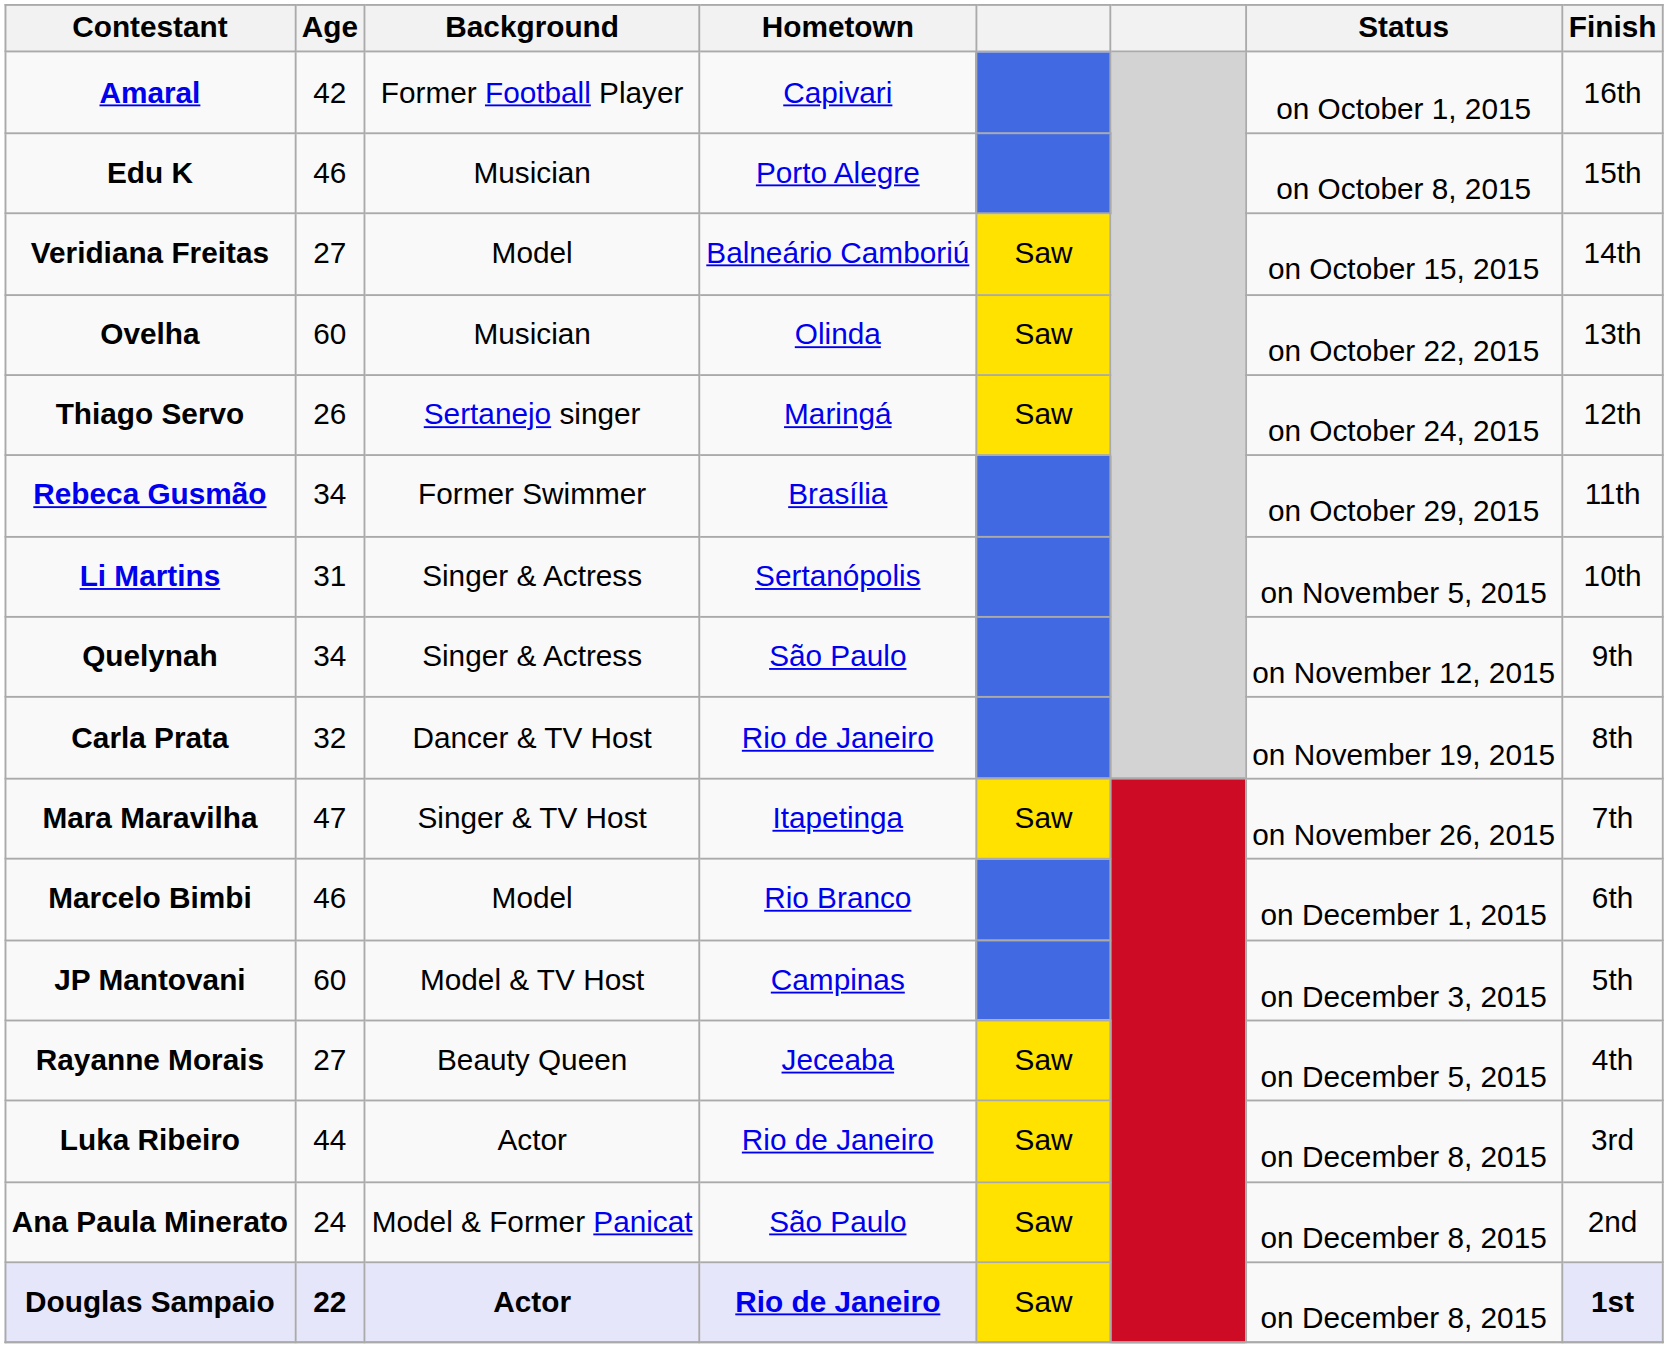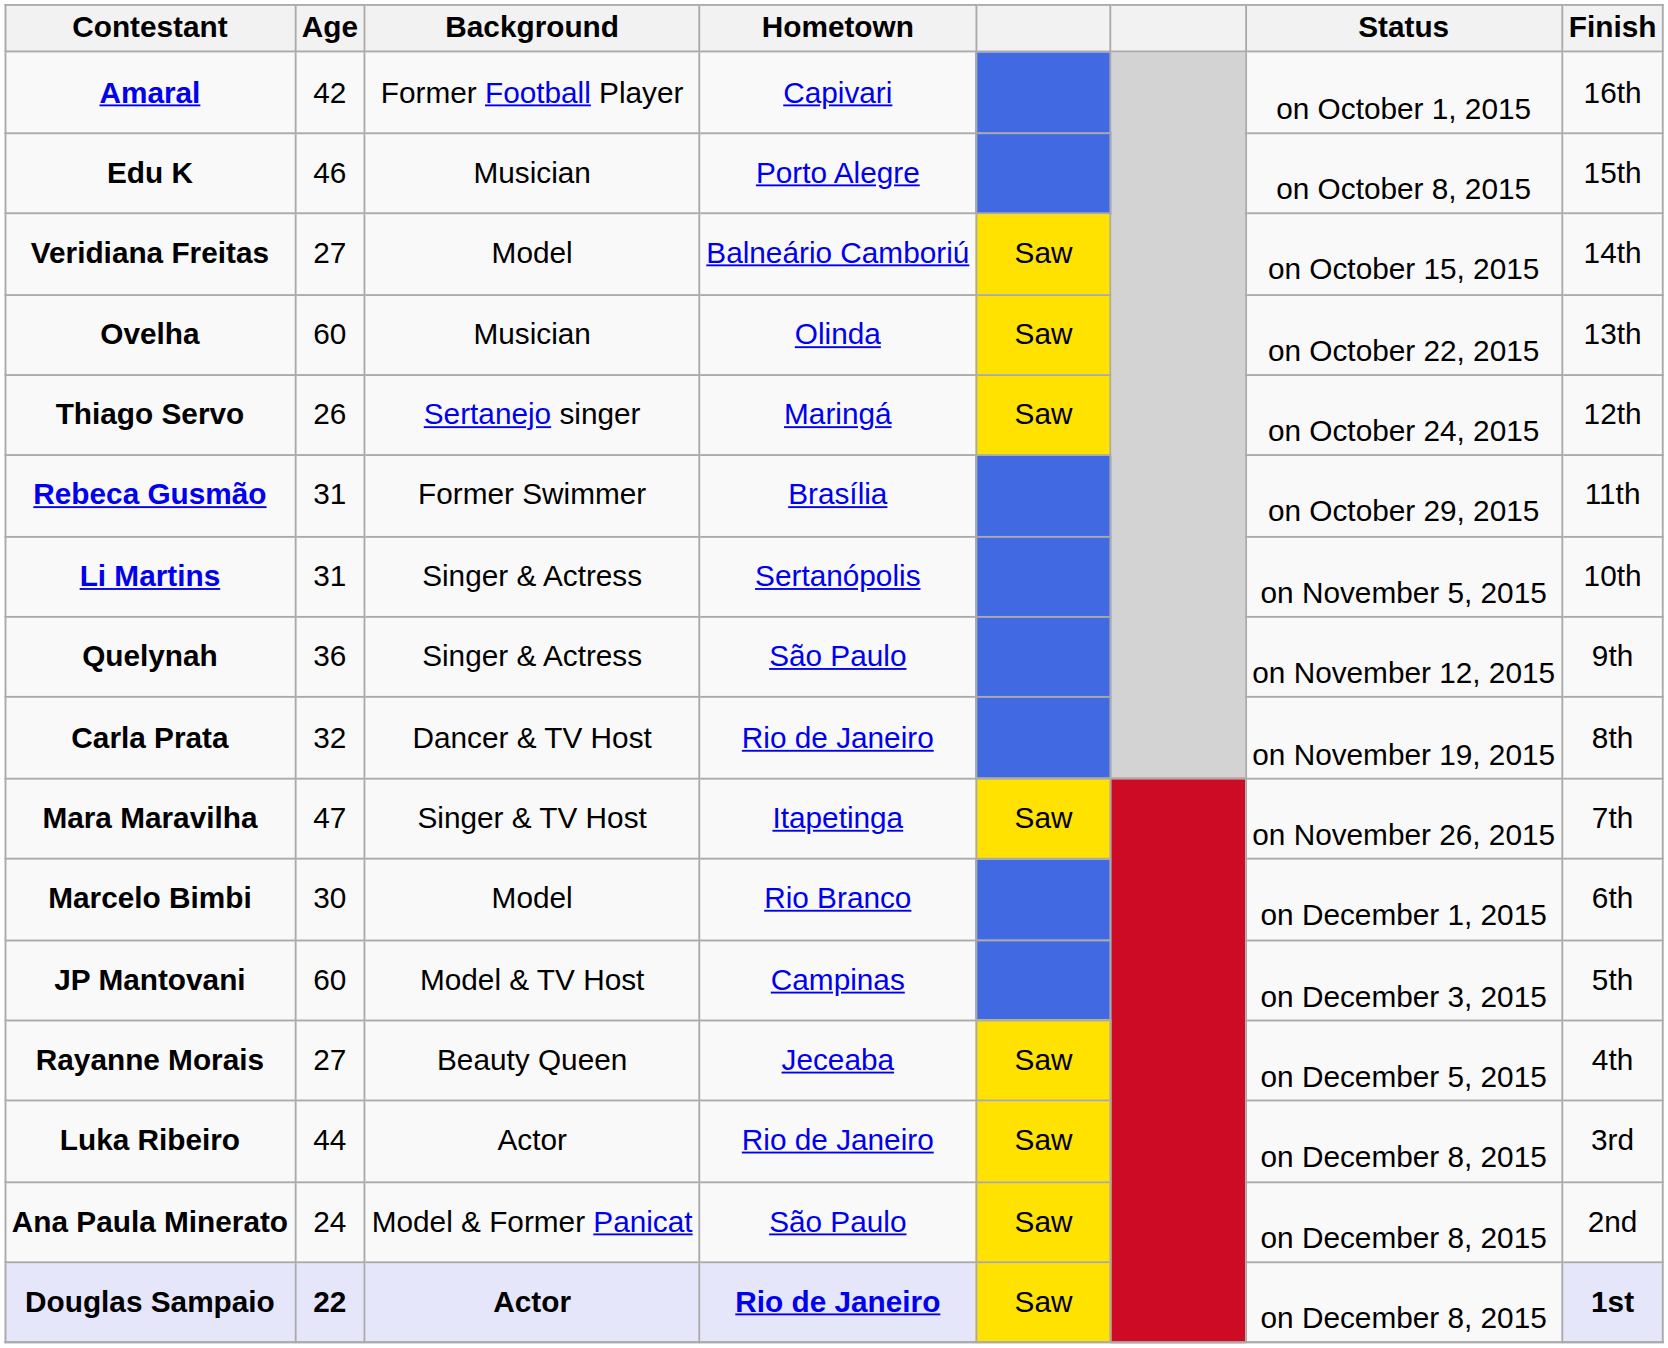(330, 495) 34 -> (330, 495) 31
(330, 656) 34 -> (330, 656) 36
(330, 898) 46 -> (330, 898) 30
